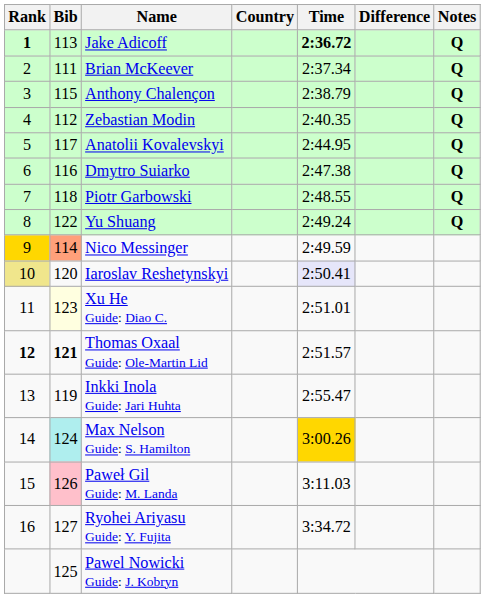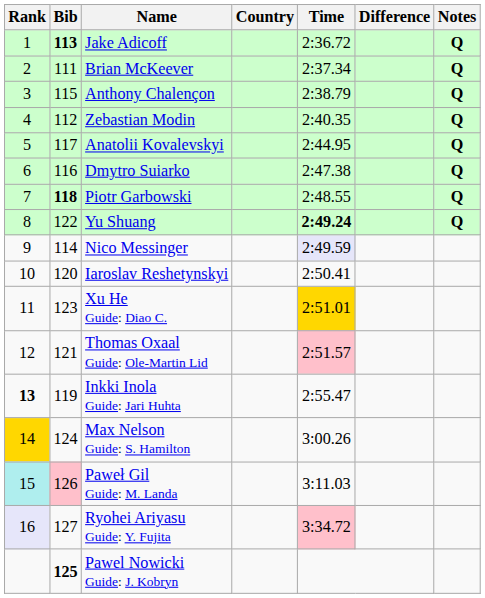(27, 42) bold -> (27, 42) normal
(66, 42) normal -> (66, 42) bold
(326, 42) bold -> (326, 42) normal
(66, 196) normal -> (66, 196) bold
(326, 222) normal -> (326, 222) bold
(27, 247) gold background -> (27, 247) no background
(66, 247) lightsalmon background -> (66, 247) no background
(326, 247) no background -> (326, 247) lavender background
(27, 273) khaki background -> (27, 273) no background
(326, 273) lavender background -> (326, 273) no background
(66, 308) lightyellow background -> (66, 308) no background
(326, 308) no background -> (326, 308) gold background
(27, 352) bold -> (27, 352) normal
(66, 352) bold -> (66, 352) normal
(326, 352) no background -> (326, 352) pink background
(27, 395) normal -> (27, 395) bold
(27, 439) no background -> (27, 439) gold background
(66, 439) paleturquoise background -> (66, 439) no background
(326, 439) gold background -> (326, 439) no background
(27, 483) no background -> (27, 483) paleturquoise background
(27, 527) no background -> (27, 527) lavender background
(326, 527) no background -> (326, 527) pink background
(66, 571) normal -> (66, 571) bold
